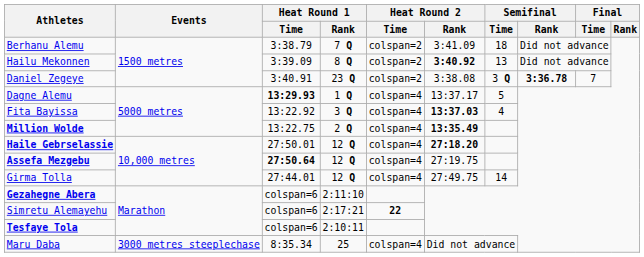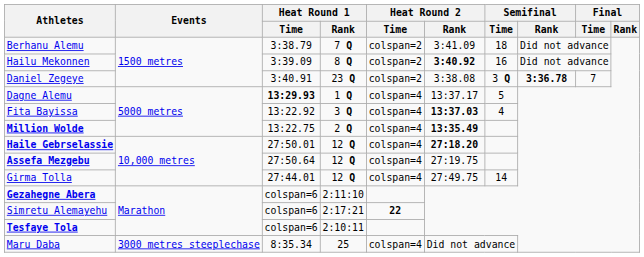(501, 62) 13 -> (501, 62) 16
(291, 161) bold -> (291, 161) normal
